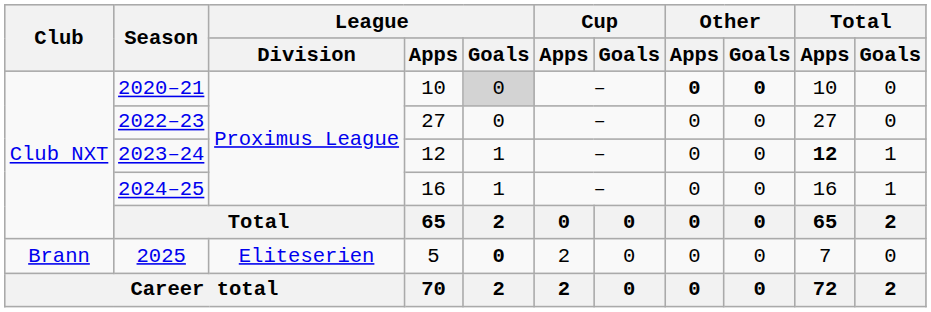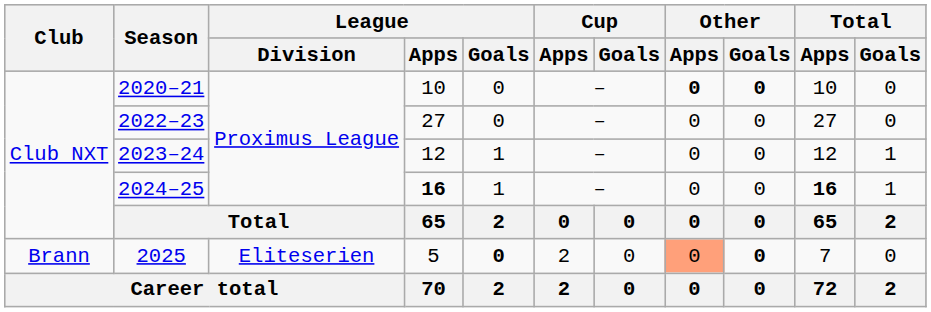(499, 88) lightgrey background -> (499, 88) no background
(825, 155) bold -> (825, 155) normal
(433, 189) normal -> (433, 189) bold
(825, 189) normal -> (825, 189) bold
(695, 256) no background -> (695, 256) lightsalmon background
(760, 256) normal -> (760, 256) bold
